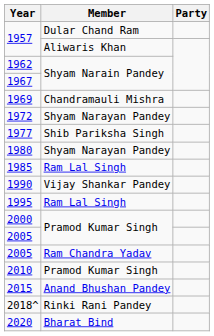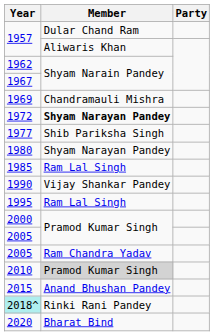(107, 116) normal -> (107, 116) bold
(101, 270) no background -> (101, 270) lightgrey background
(23, 305) no background -> (23, 305) paleturquoise background
